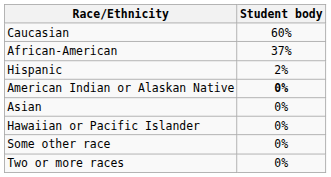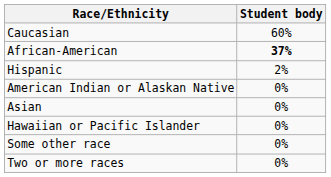(281, 51) normal -> (281, 51) bold
(281, 88) bold -> (281, 88) normal
